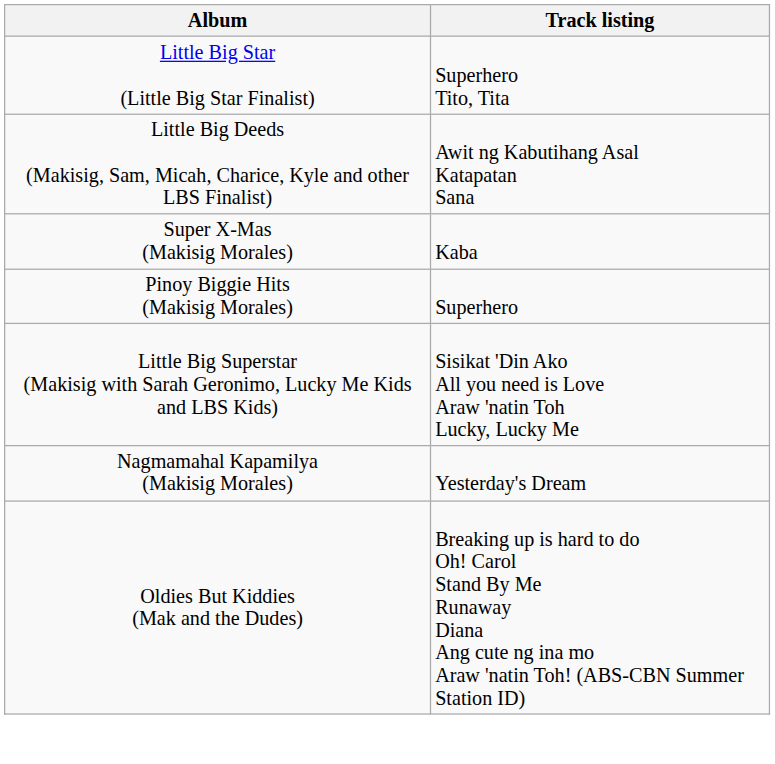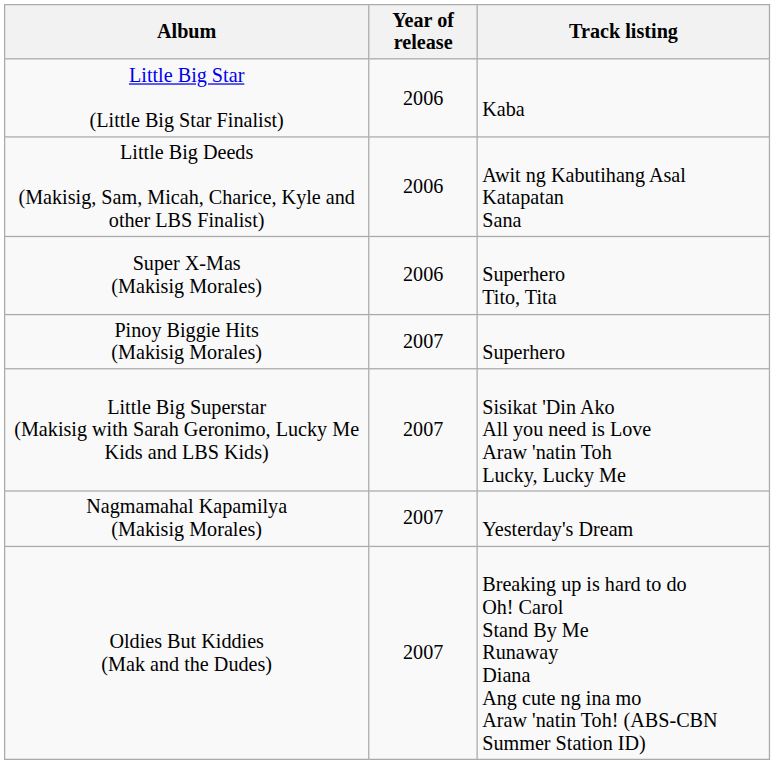+ column: (423, 31)
(477, 86) Superhero Tito, Tita -> (504, 109) Kaba
(456, 252) Kaba -> (524, 286) Superhero Tito, Tita
